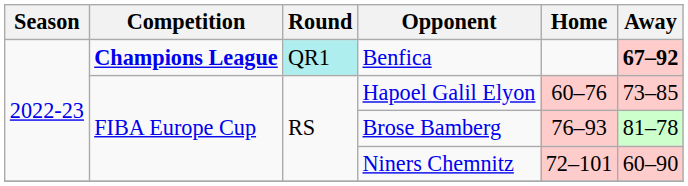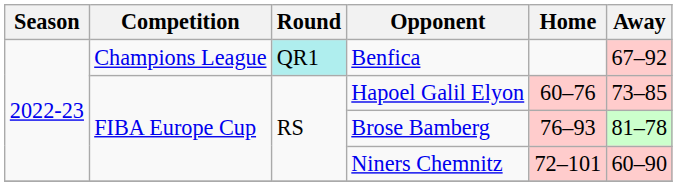(186, 57) bold -> (180, 57) normal
(650, 57) bold -> (639, 57) normal
